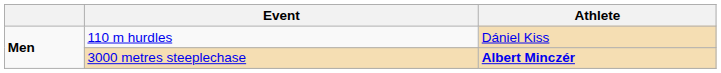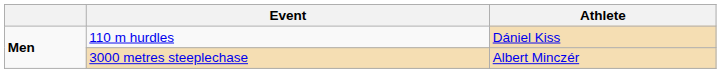(528, 58) bold -> (536, 58) normal
